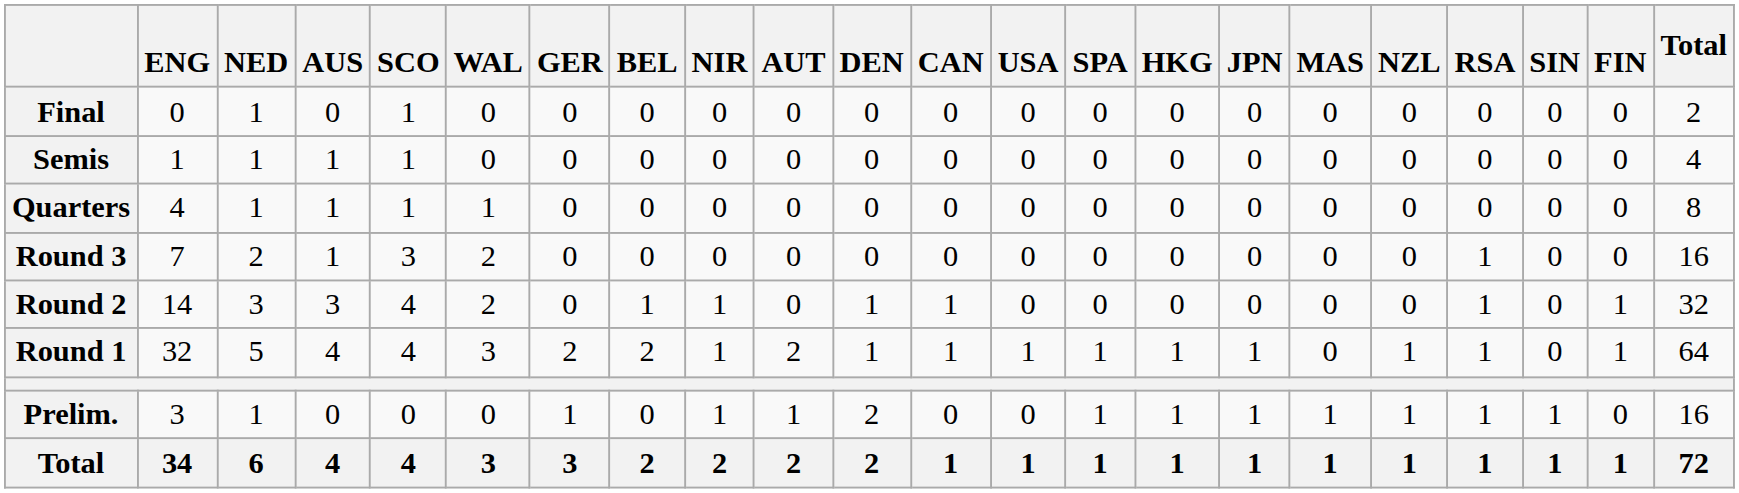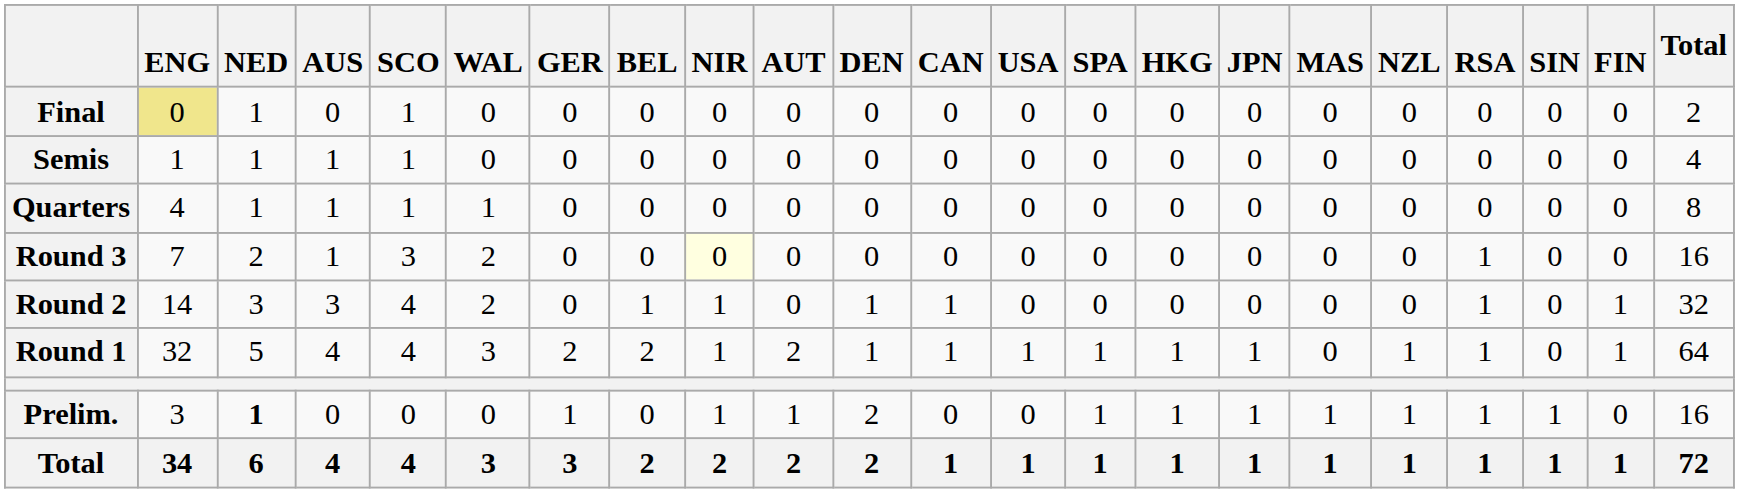(177, 111) no background -> (177, 111) khaki background
(719, 255) no background -> (719, 255) lightyellow background
(256, 414) normal -> (256, 414) bold
